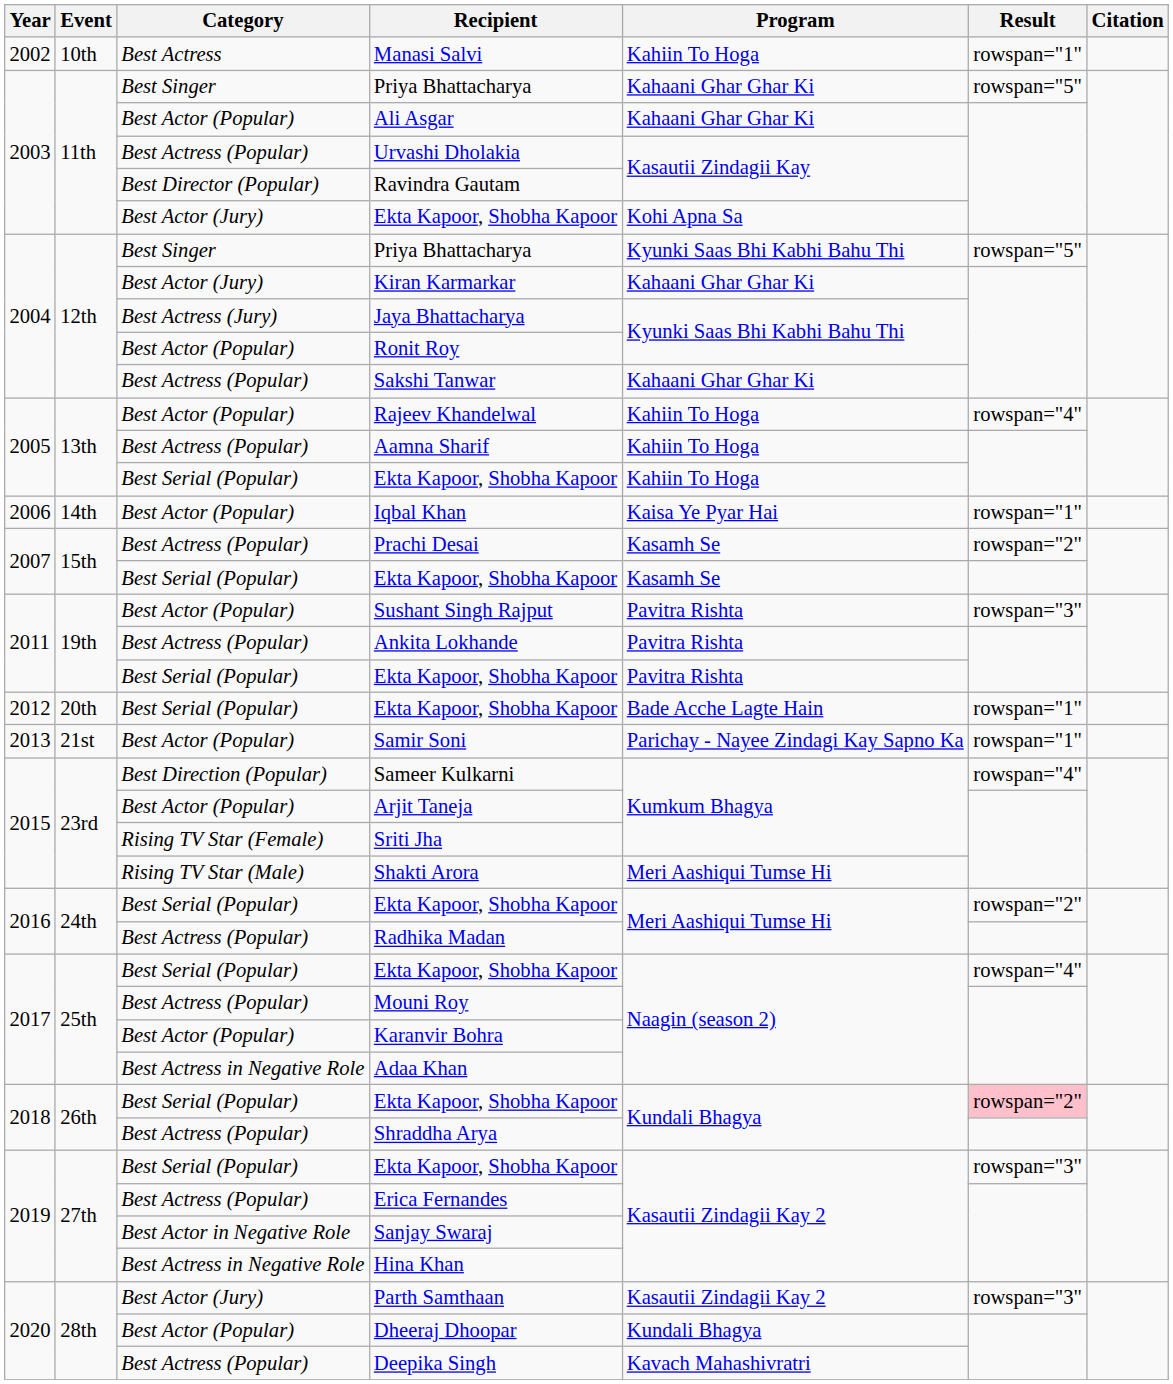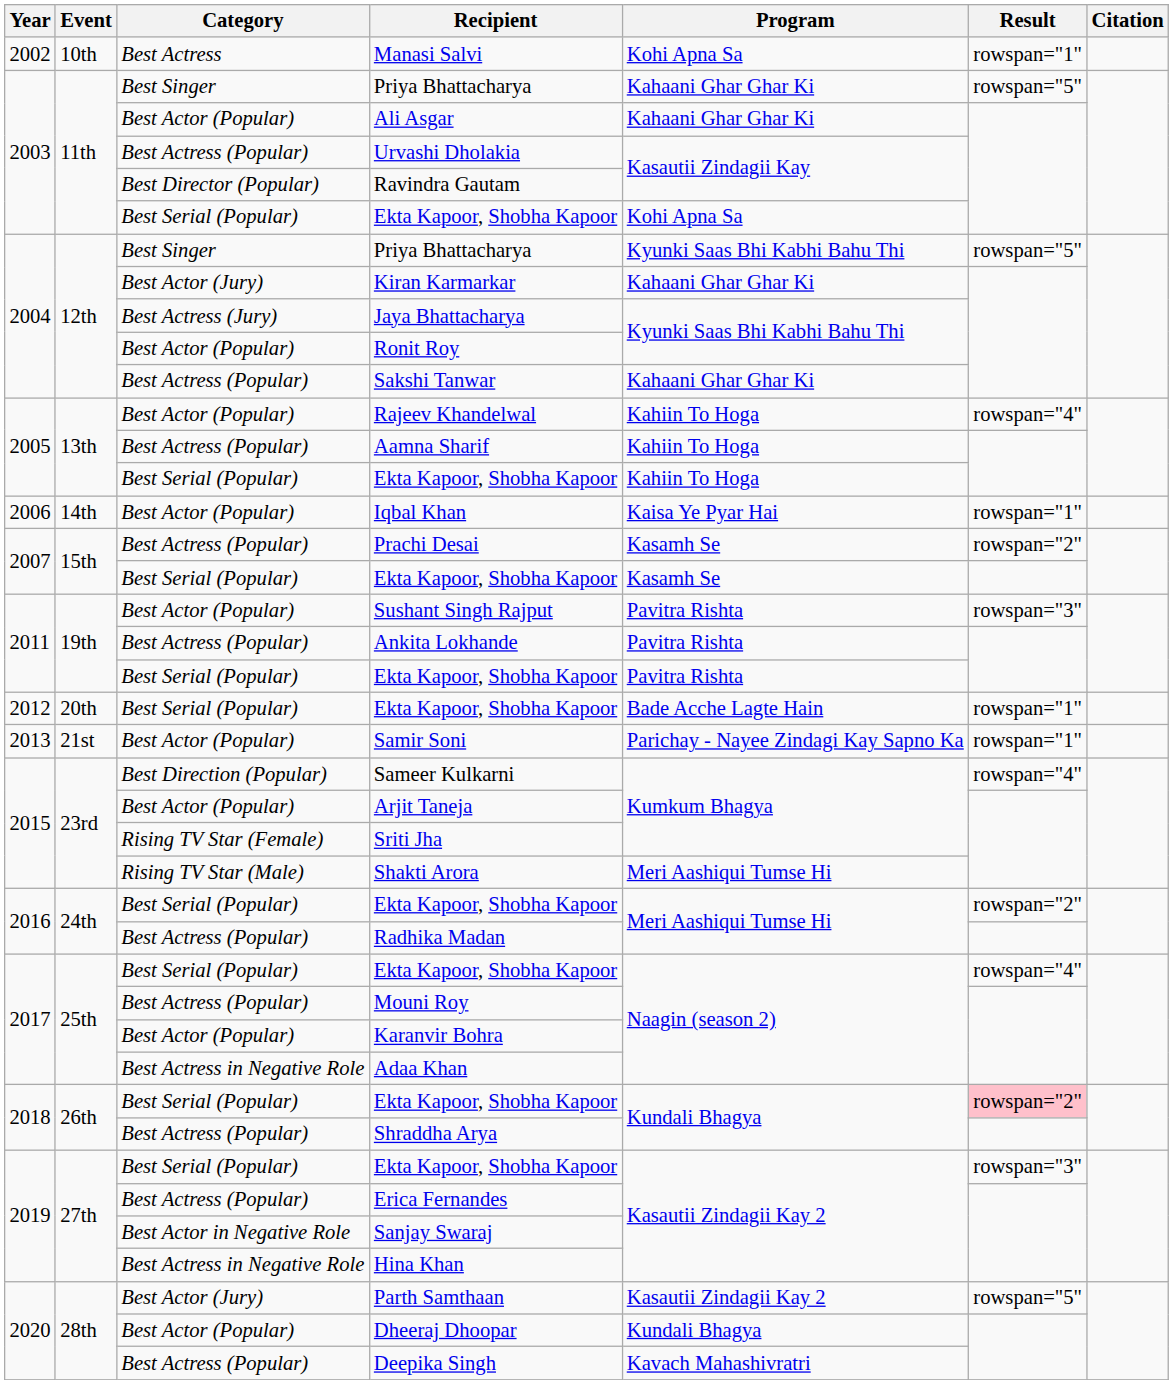(693, 53) Kahiin To Hoga -> (685, 53) Kohi Apna Sa
(192, 217) Best Actor (Jury) -> (210, 217) Best Serial (Popular)
(1028, 1297) rowspan="3" -> (1028, 1297) rowspan="5"
